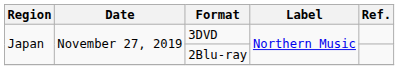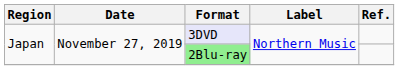(203, 34) no background -> (203, 34) lavender background
(218, 54) no background -> (218, 54) lightgreen background
